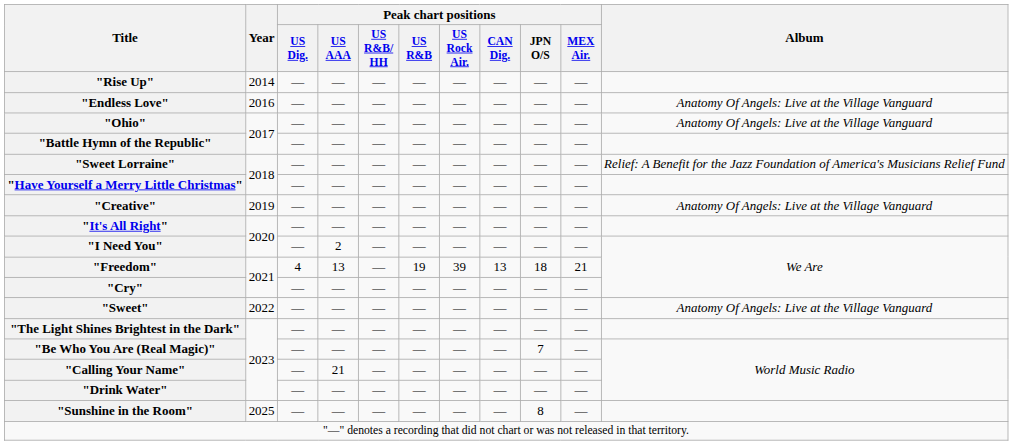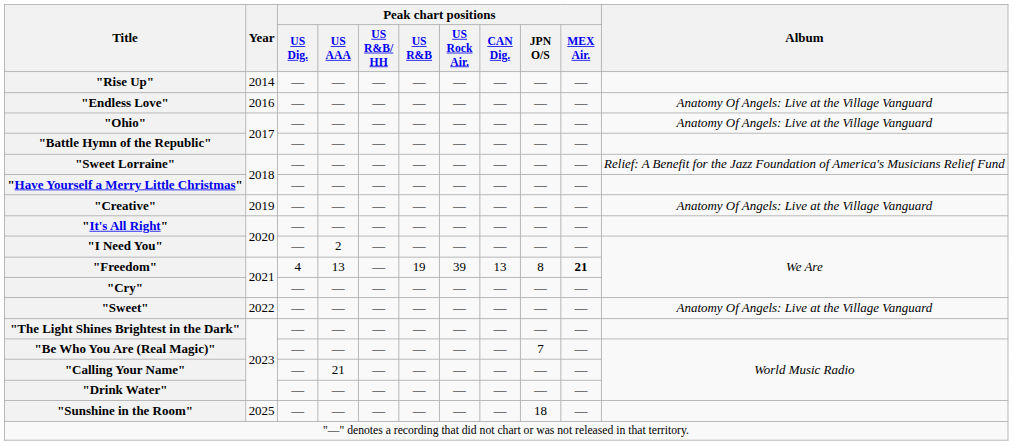(540, 267) 18 -> (540, 267) 8
(581, 267) normal -> (581, 267) bold
(540, 410) 8 -> (540, 410) 18
